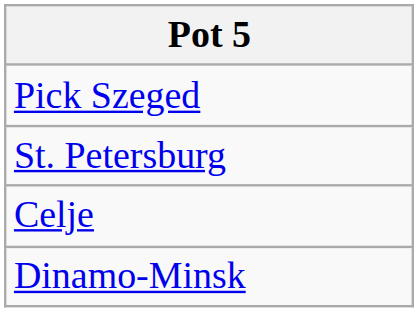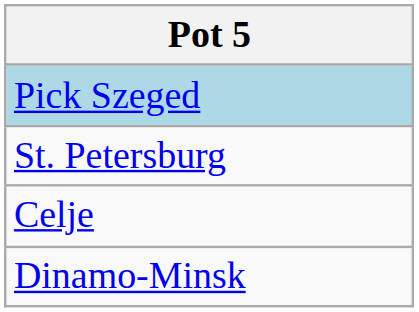(107, 94) no background -> (107, 94) lightblue background
